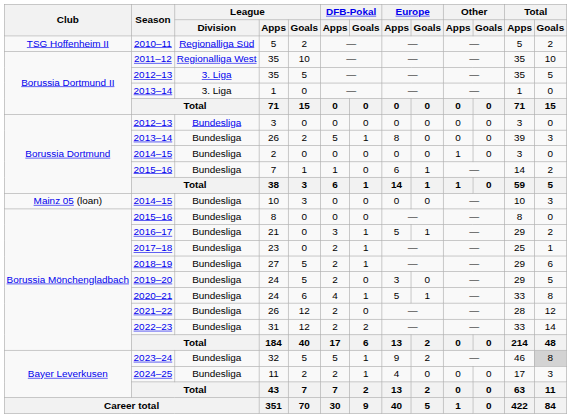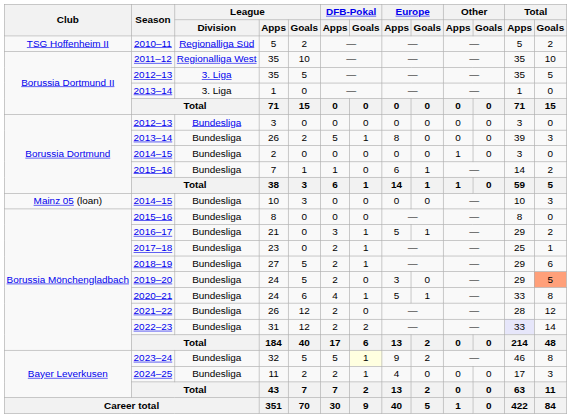(550, 279) no background -> (550, 279) lightsalmon background
(520, 327) no background -> (520, 327) lavender background
(366, 358) no background -> (366, 358) lightyellow background
(550, 358) lightgrey background -> (550, 358) no background
